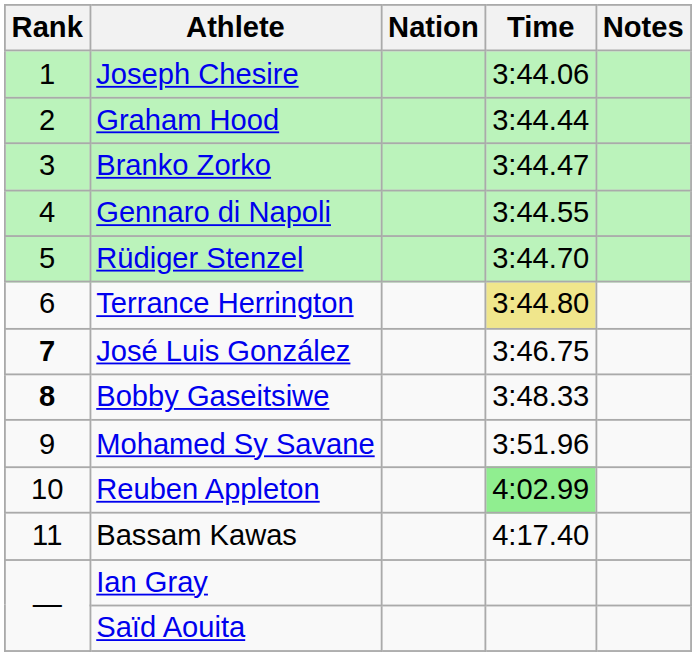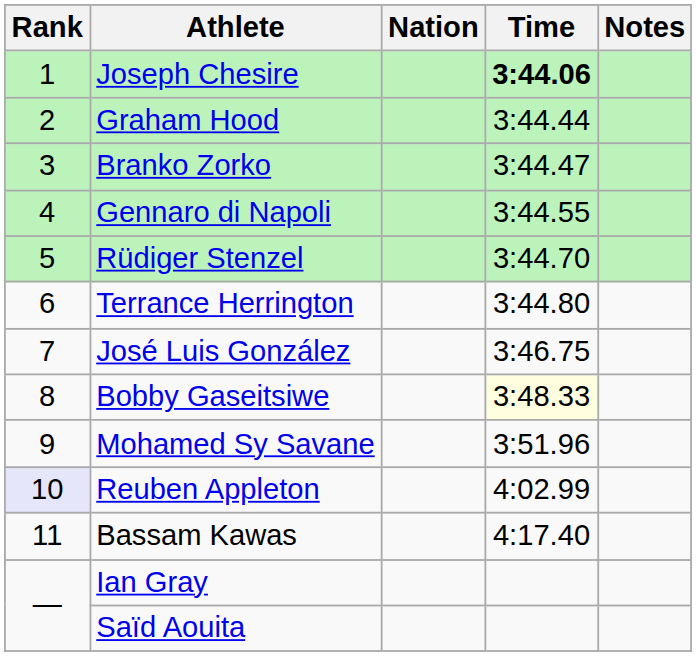(541, 73) normal -> (542, 73) bold
(541, 304) khaki background -> (542, 304) no background
(47, 350) bold -> (47, 350) normal
(47, 397) bold -> (47, 397) normal
(541, 397) no background -> (542, 397) lightyellow background
(47, 489) no background -> (47, 489) lavender background
(541, 489) lightgreen background -> (542, 489) no background
